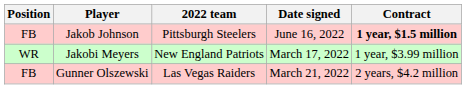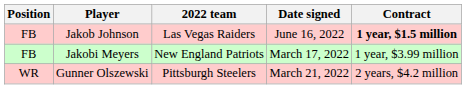(209, 34) Pittsburgh Steelers -> (209, 34) Las Vegas Raiders
(29, 53) WR -> (29, 53) FB
(29, 73) FB -> (29, 73) WR
(209, 73) Las Vegas Raiders -> (209, 73) Pittsburgh Steelers
